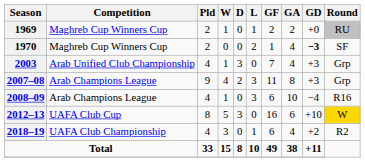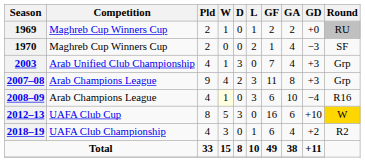(313, 47) bold -> (313, 47) normal
(226, 98) no background -> (226, 98) lightyellow background
